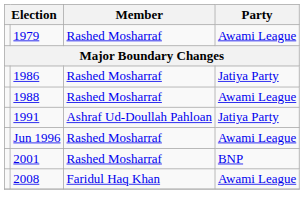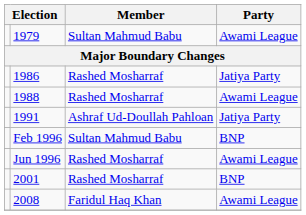(114, 35) Rashed Mosharraf -> (125, 35) Sultan Mahmud Babu
+ row: (38, 138)
